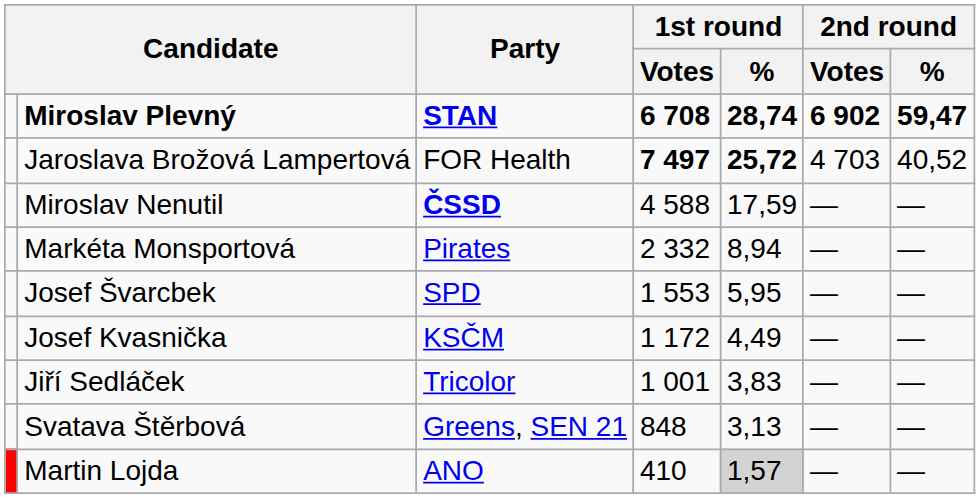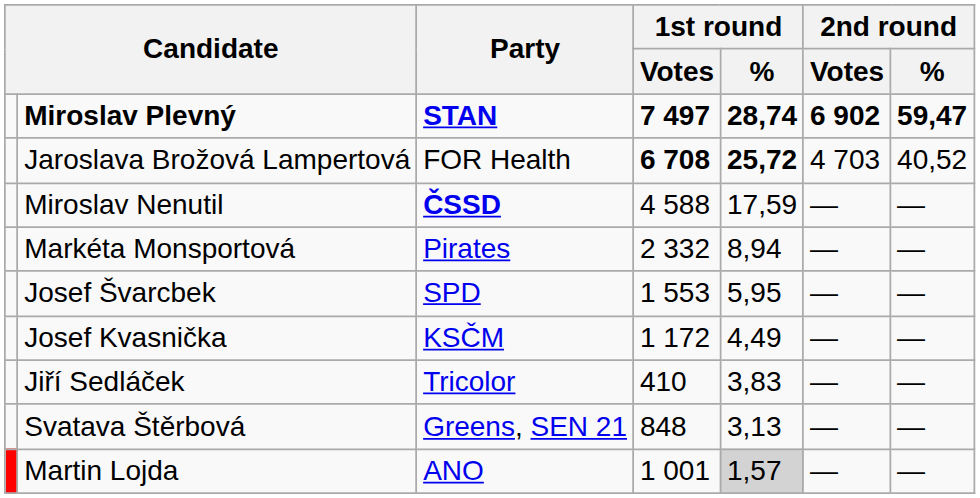(675, 115) 6 708 -> (675, 115) 7 497
(675, 159) 7 497 -> (675, 159) 6 708
(675, 381) 1 001 -> (663, 381) 410
(663, 470) 410 -> (675, 470) 1 001
